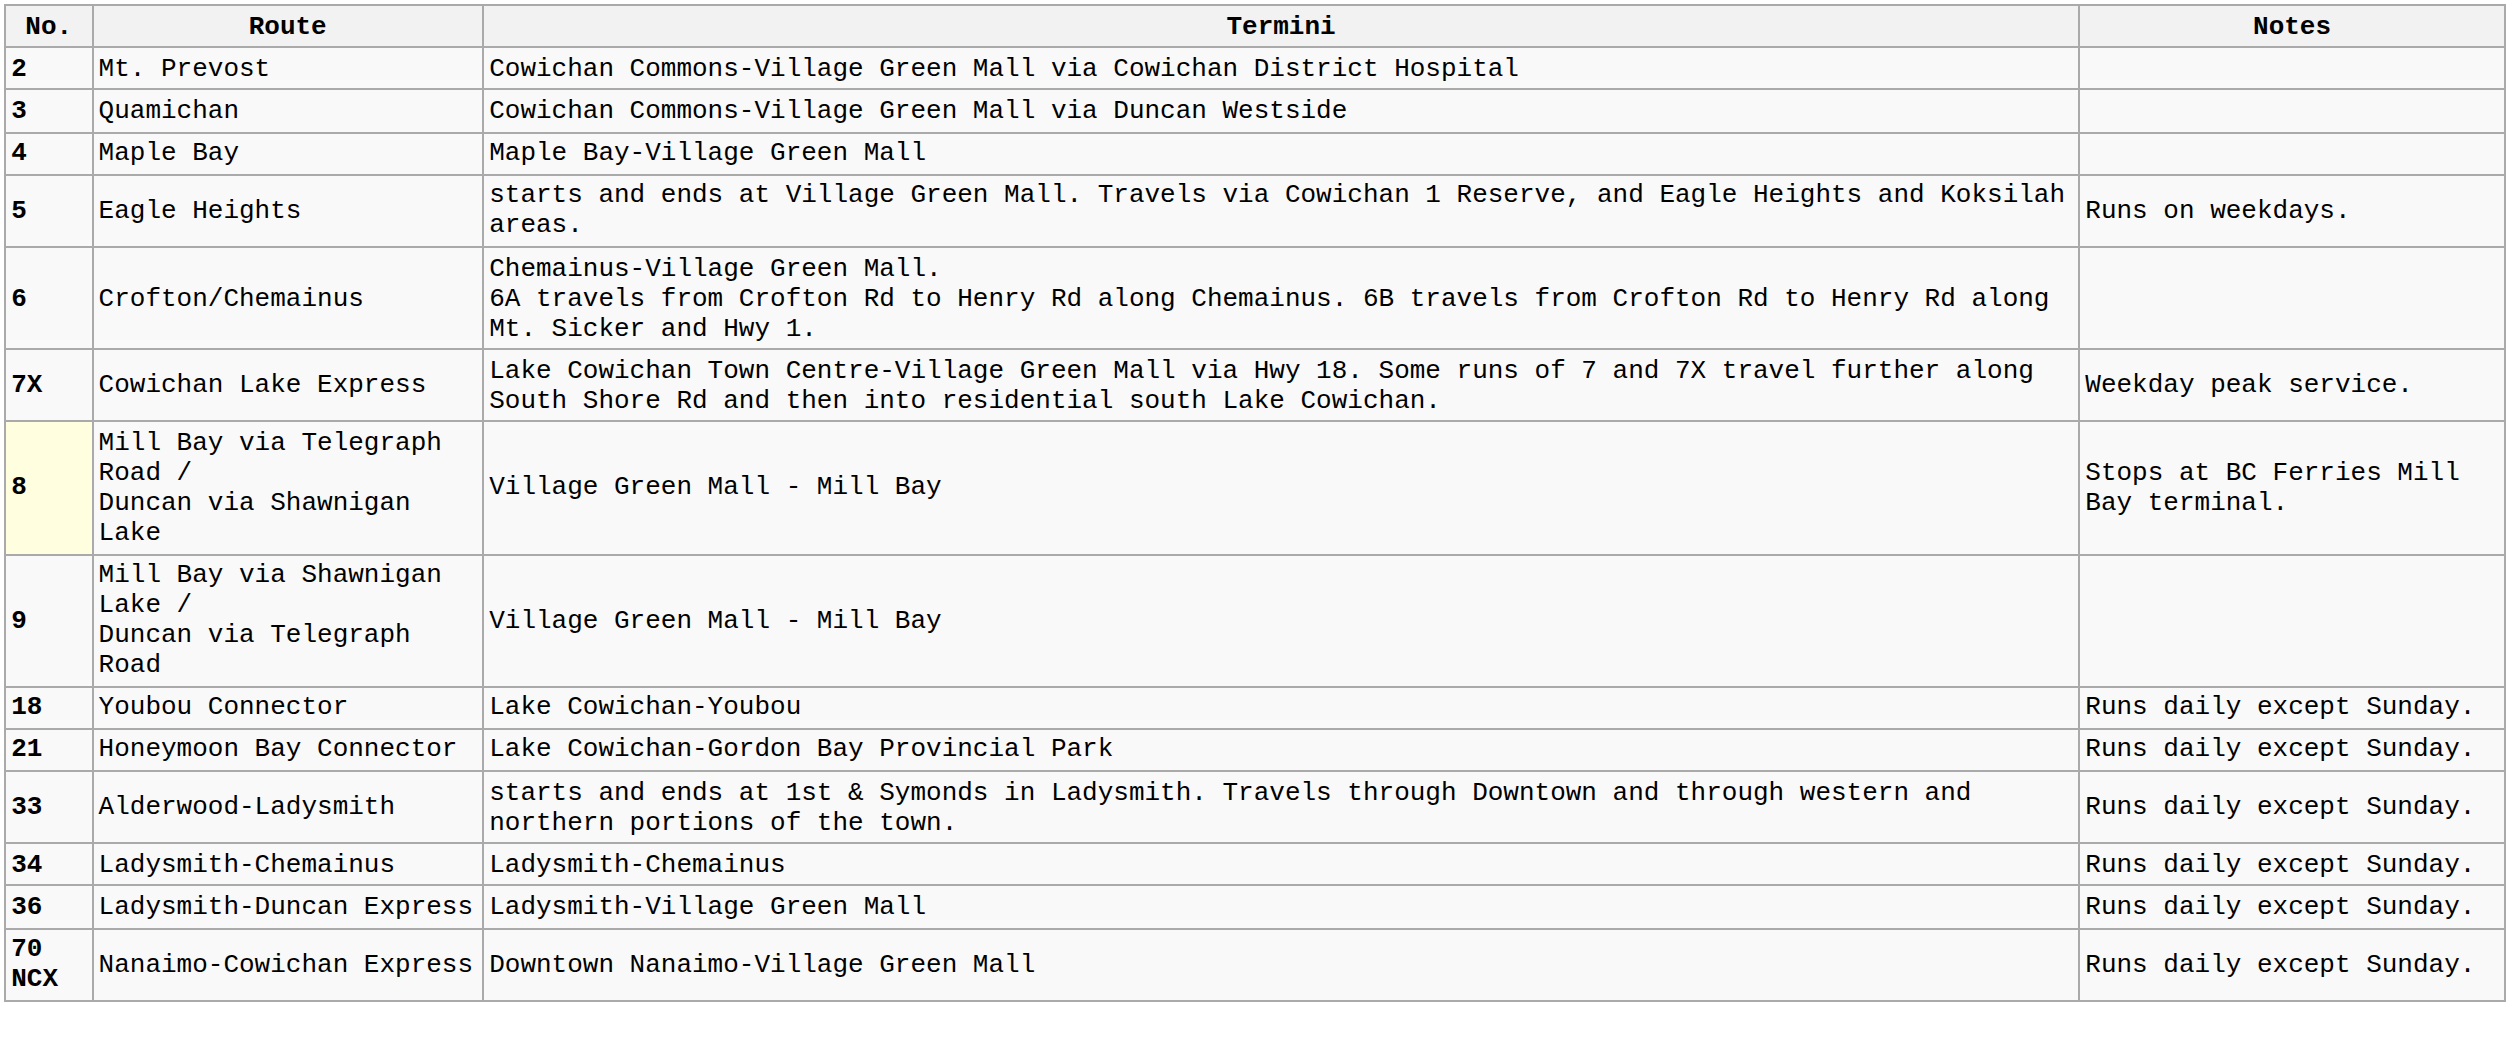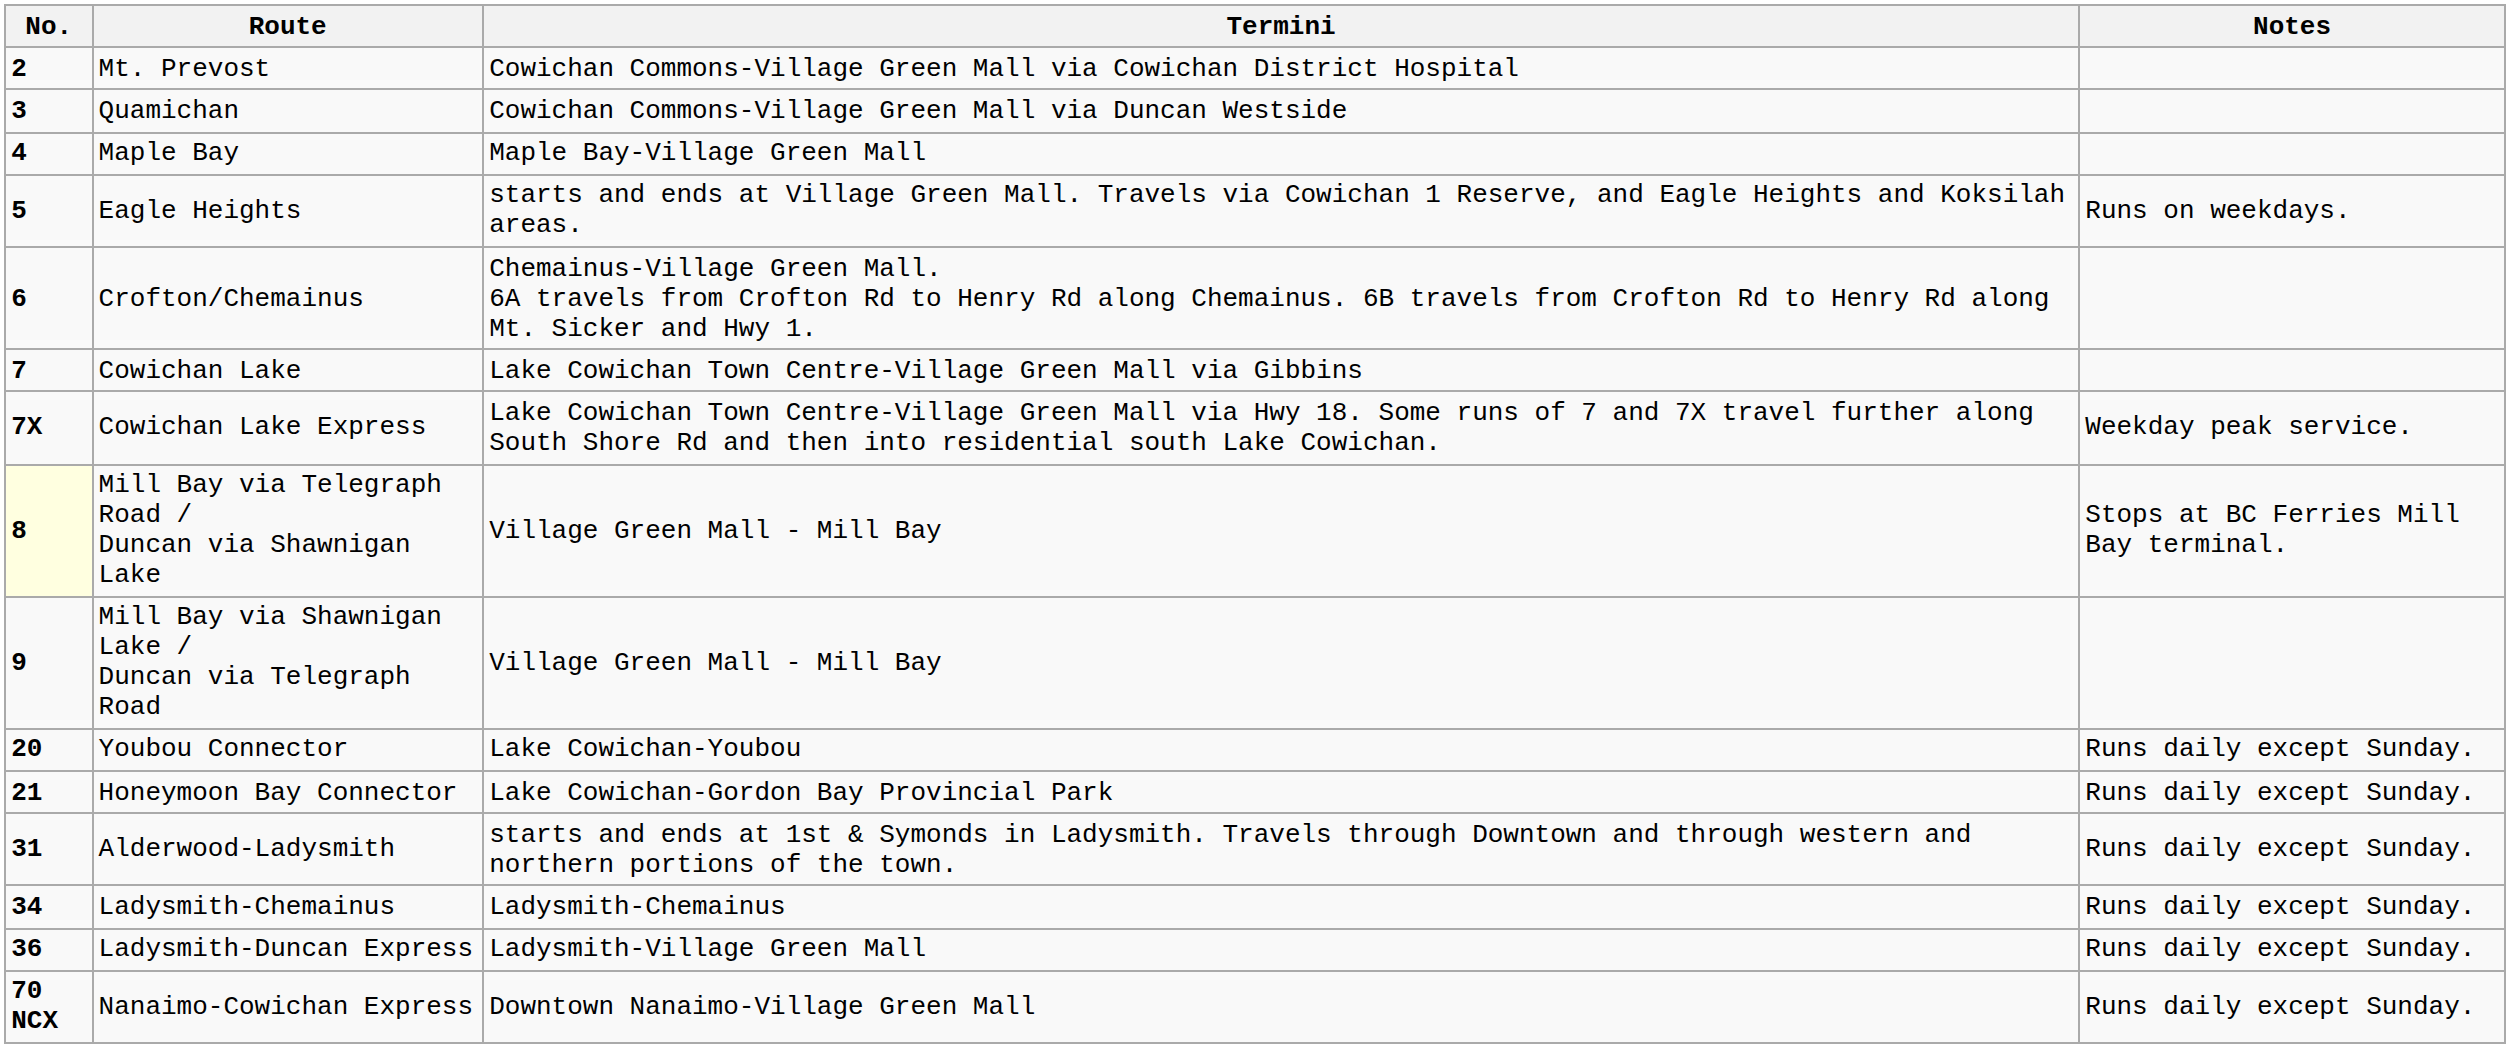+ row: (200, 370)
(27, 708) 18 -> (27, 750) 20
(27, 807) 33 -> (27, 850) 31
